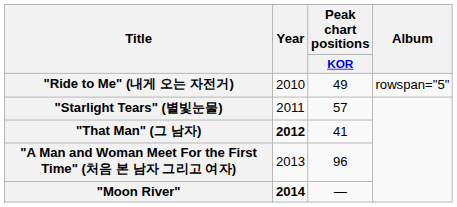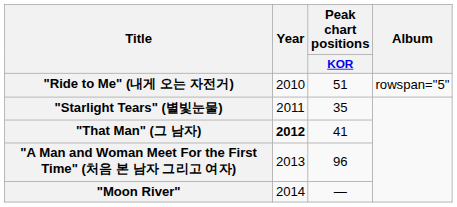(340, 85) 49 -> (340, 85) 51
(340, 108) 57 -> (340, 108) 35
(290, 191) bold -> (290, 191) normal
